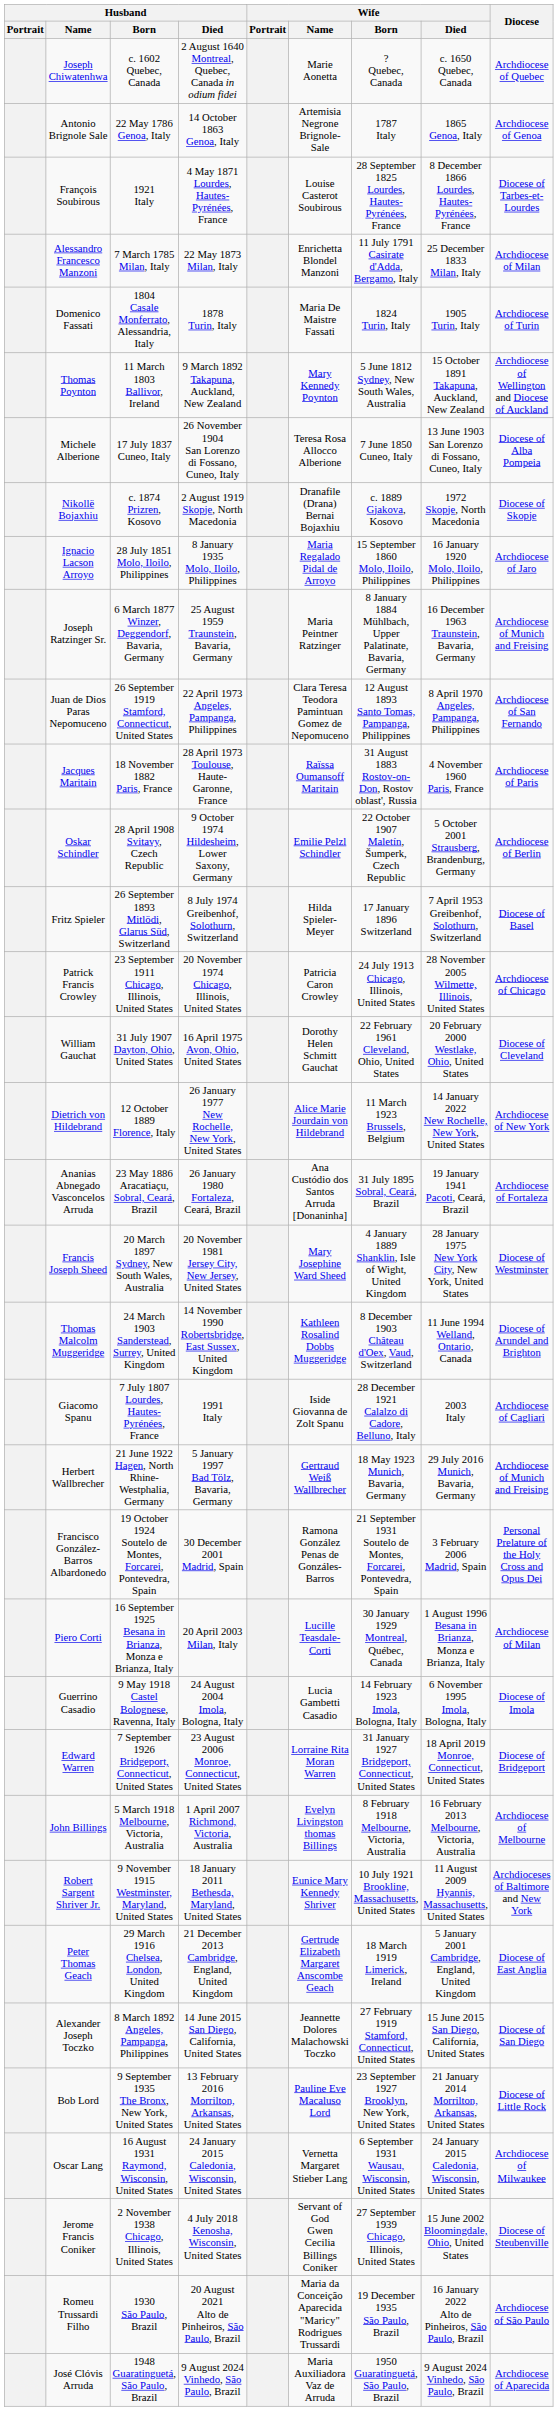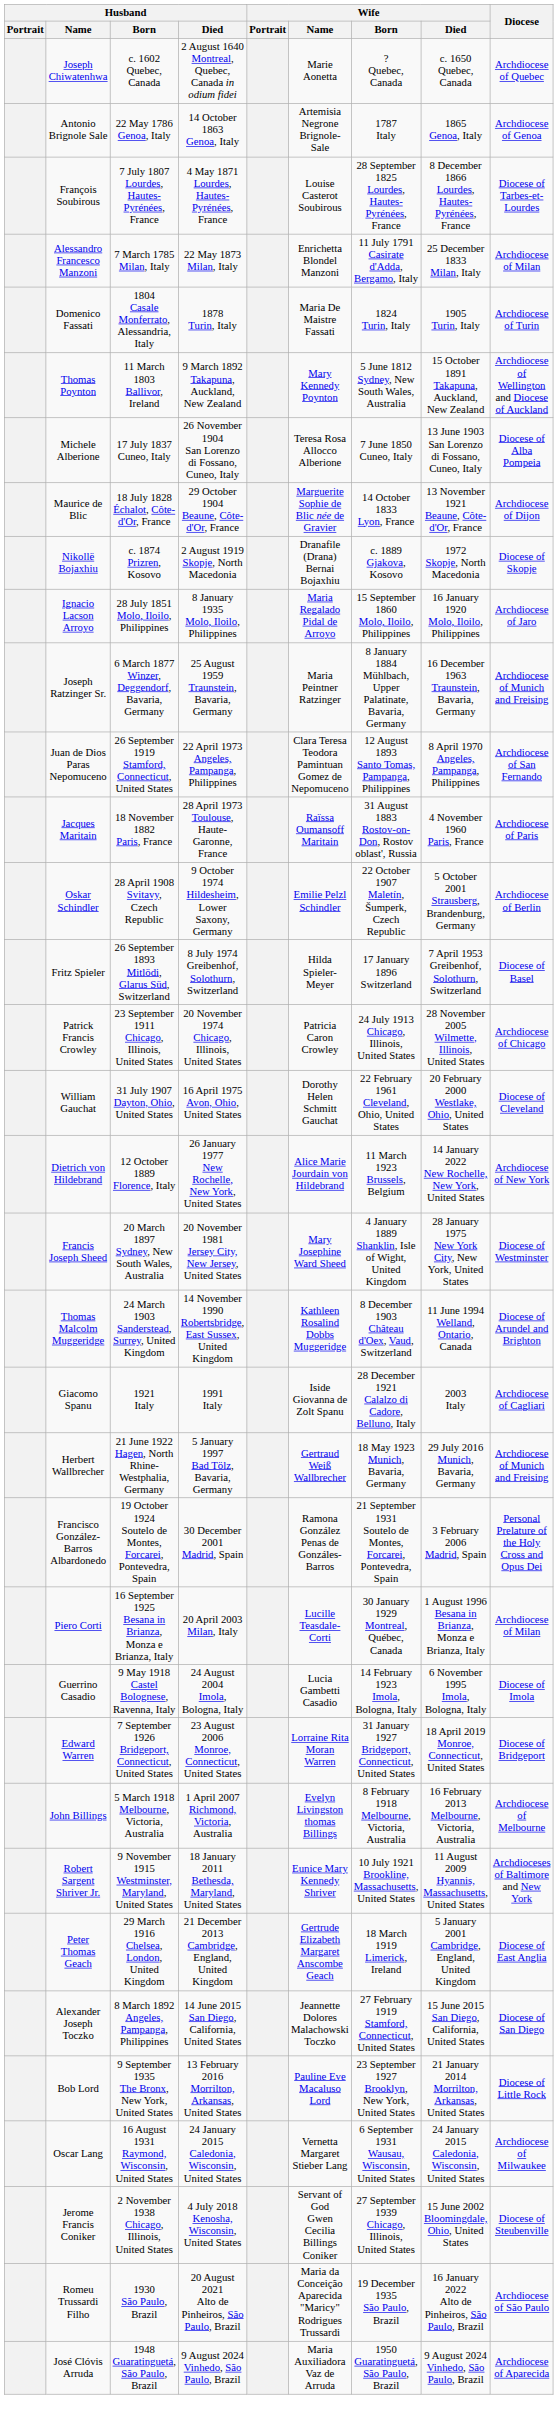(144, 195) 1921 Italy -> (144, 195) 7 July 1807 Lourdes, Hautes-Pyrénées, France
+ row: (78, 509)
- row: (78, 1192)
(144, 1412) 7 July 1807 Lourdes, Hautes-Pyrénées, France -> (144, 1400) 1921 Italy
